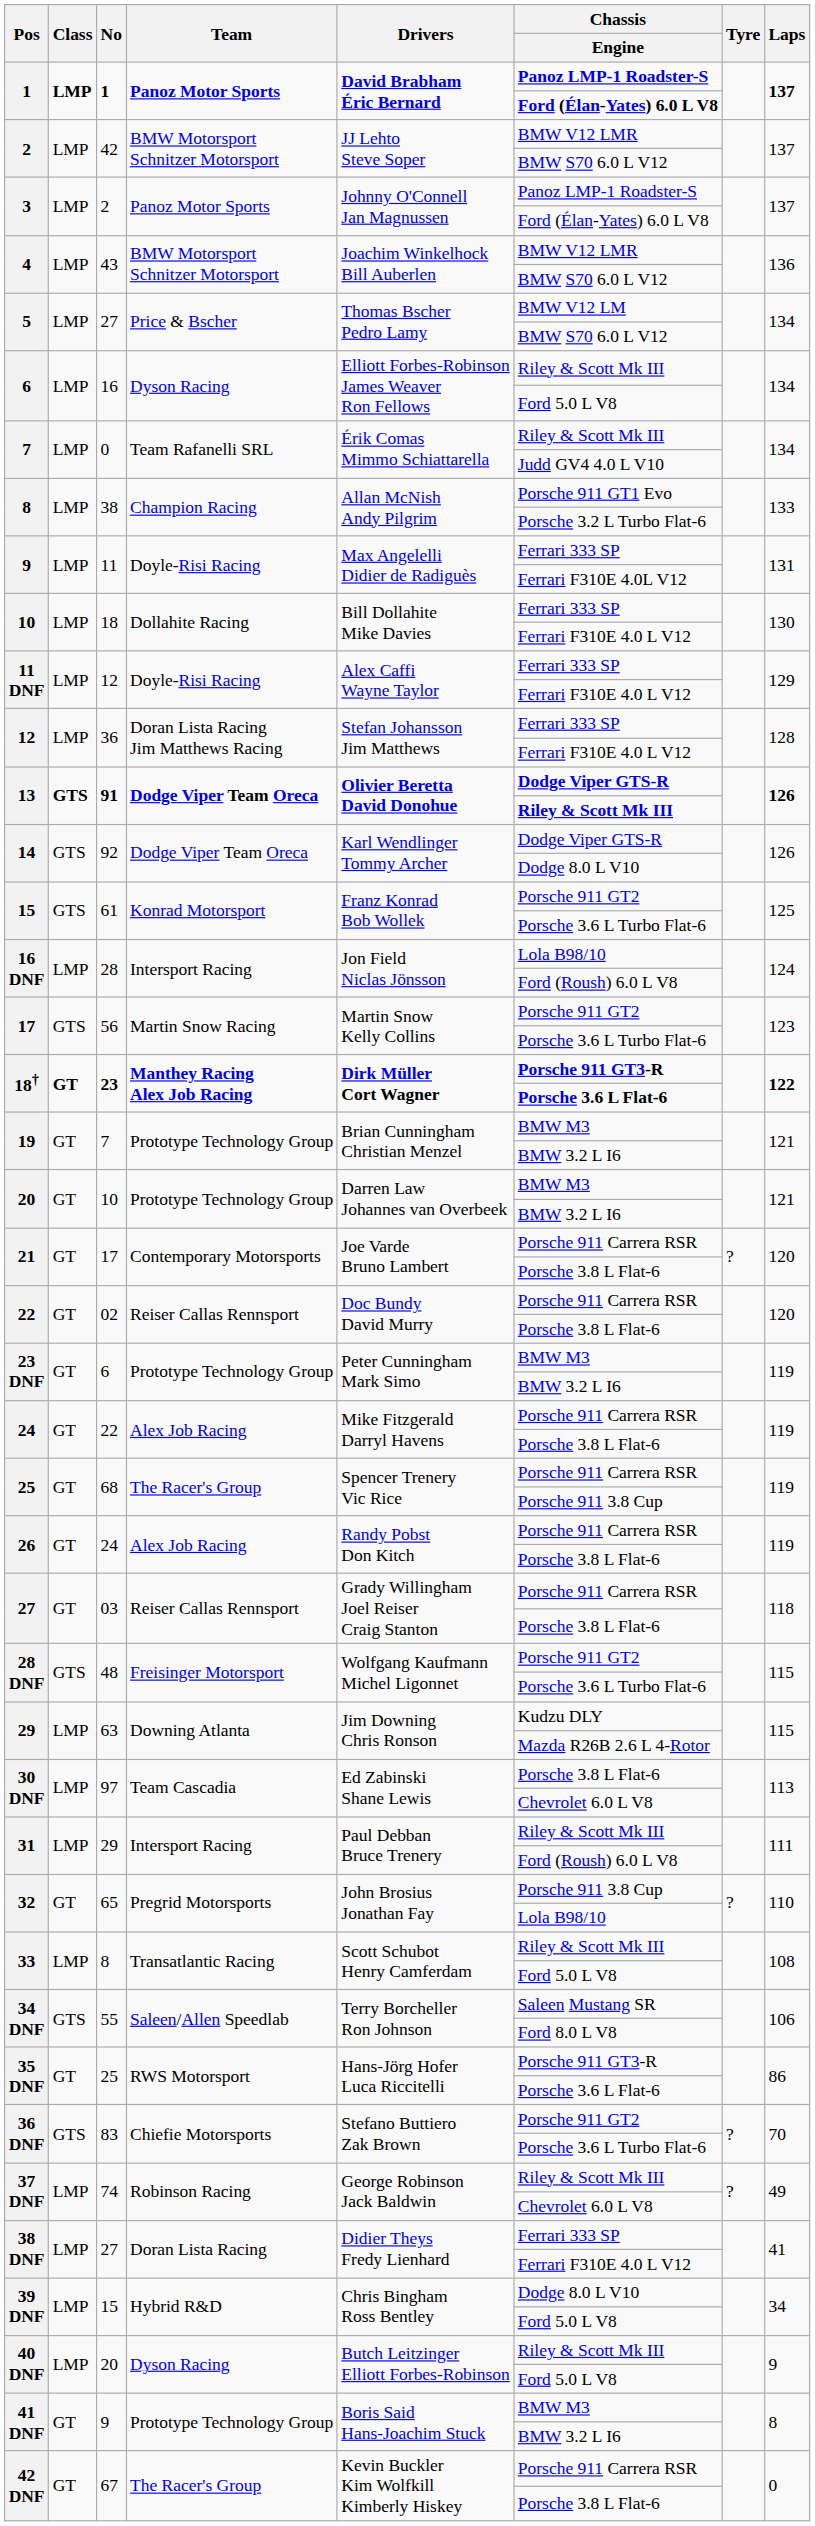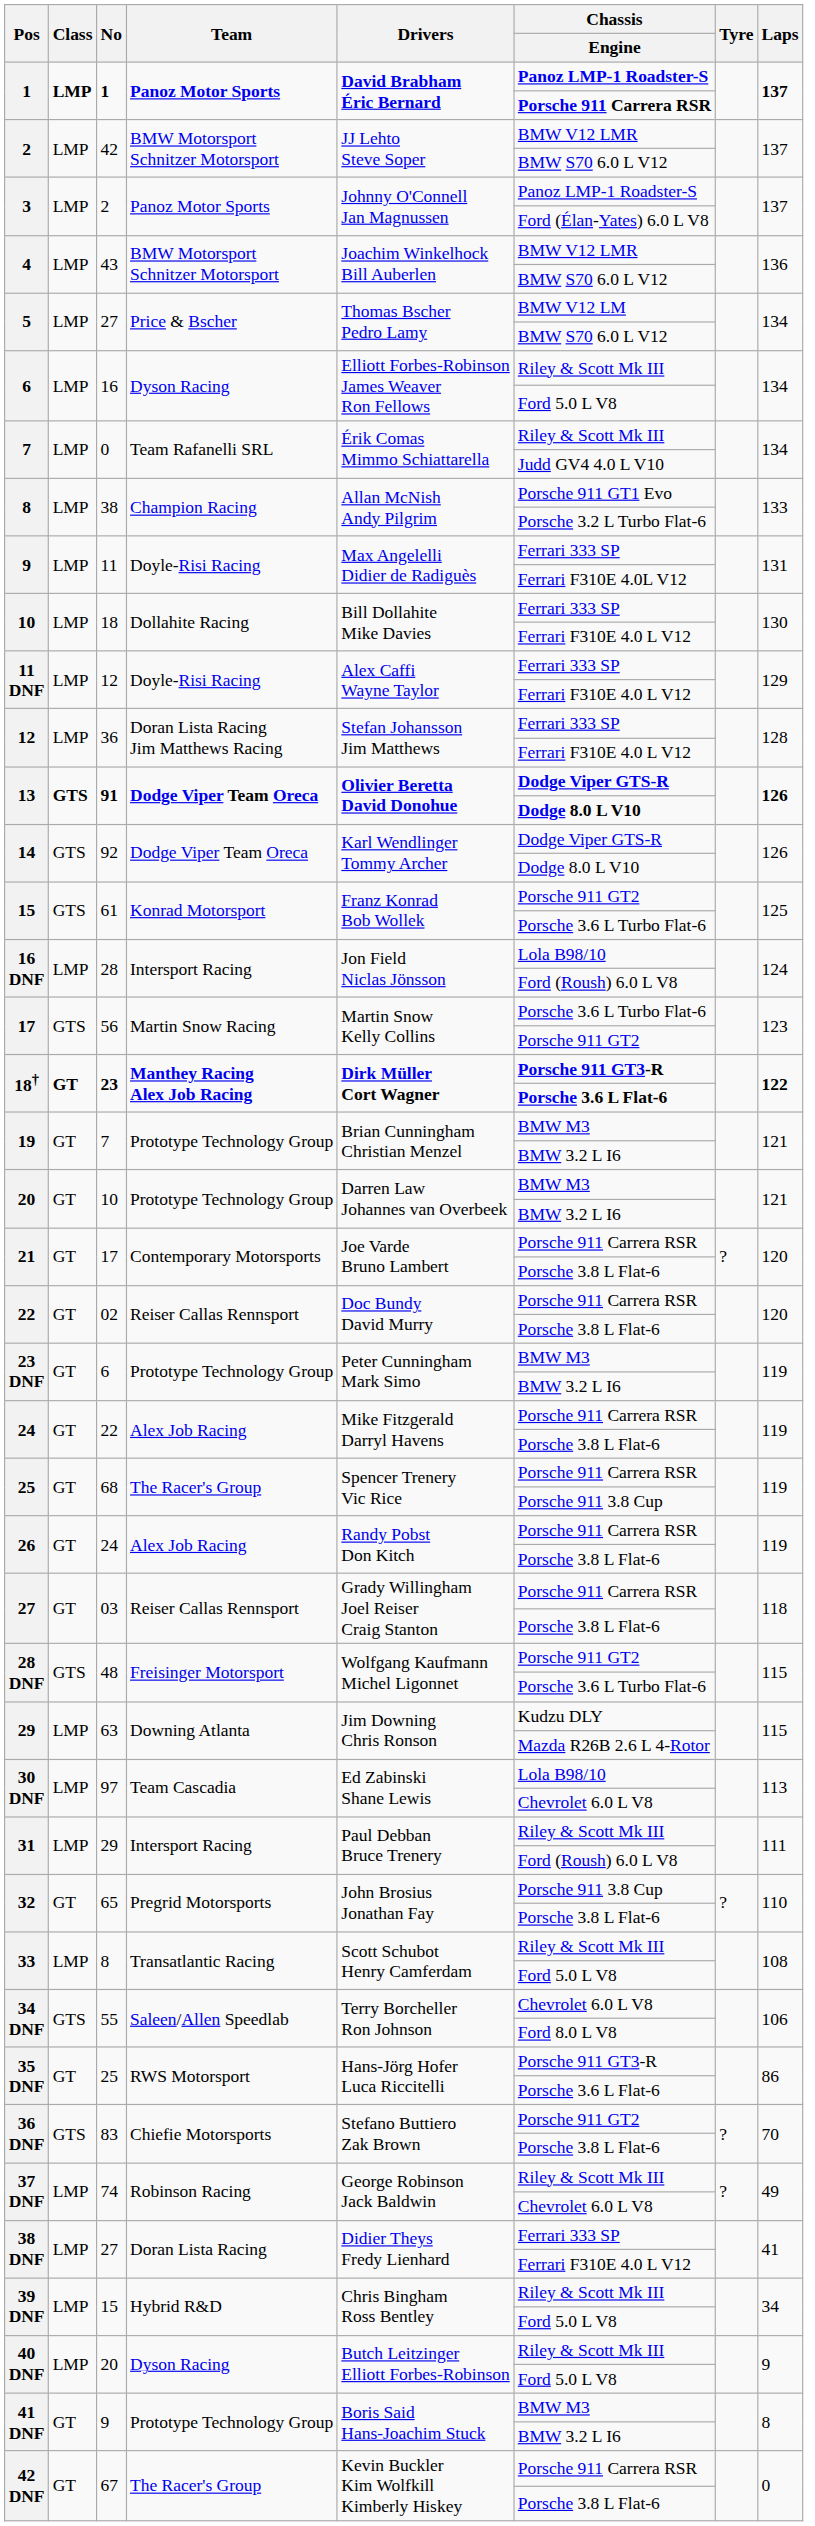(618, 105) Ford (Élan-Yates) 6.0 L V8 -> (614, 105) Porsche 911 Carrera RSR
(595, 809) Riley & Scott Mk III -> (579, 809) Dodge 8.0 L V10
(579, 1011) Porsche 911 GT2 -> (612, 1011) Porsche 3.6 L Turbo Flat-6
(612, 1040) Porsche 3.6 L Turbo Flat-6 -> (579, 1040) Porsche 911 GT2
(589, 1773) Porsche 3.8 L Flat-6 -> (562, 1773) Lola B98/10
(562, 1917) Lola B98/10 -> (589, 1917) Porsche 3.8 L Flat-6
(587, 2004) Saleen Mustang SR -> (585, 2004) Chevrolet 6.0 L V8
(612, 2148) Porsche 3.6 L Turbo Flat-6 -> (589, 2148) Porsche 3.8 L Flat-6
(578, 2292) Dodge 8.0 L V10 -> (591, 2292) Riley & Scott Mk III
